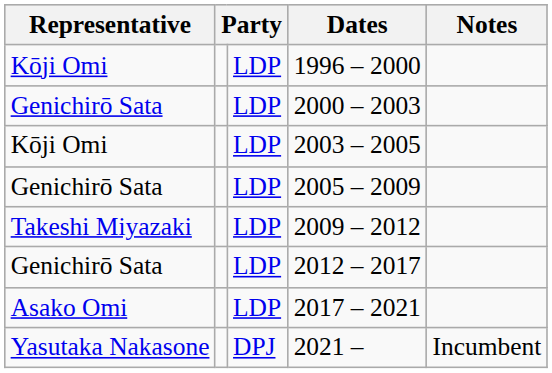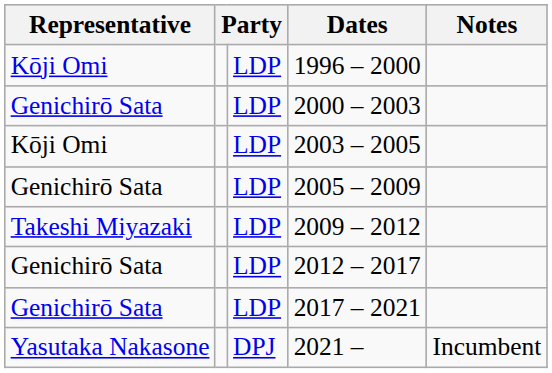(69, 307) Asako Omi -> (87, 307) Genichirō Sata
